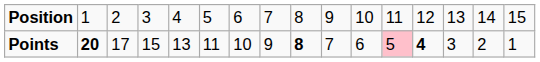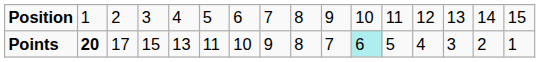(299, 44) bold -> (299, 44) normal
(360, 44) no background -> (360, 44) paleturquoise background
(390, 44) pink background -> (390, 44) no background
(421, 44) bold -> (421, 44) normal
